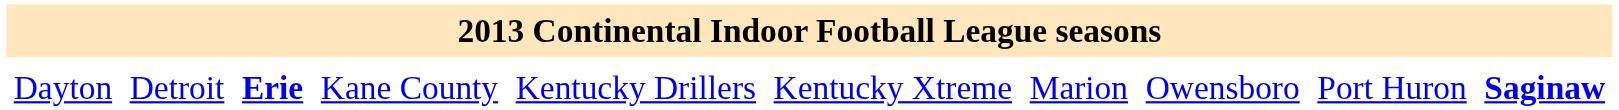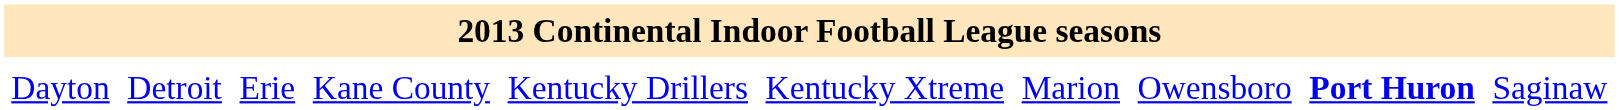(273, 87) bold -> (267, 87) normal
(1392, 87) normal -> (1392, 87) bold
(1545, 87) bold -> (1550, 87) normal
